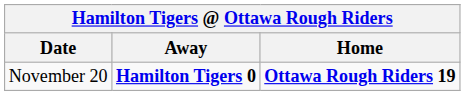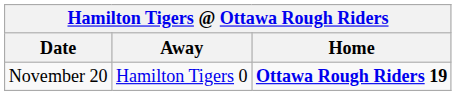(186, 76) bold -> (182, 76) normal
